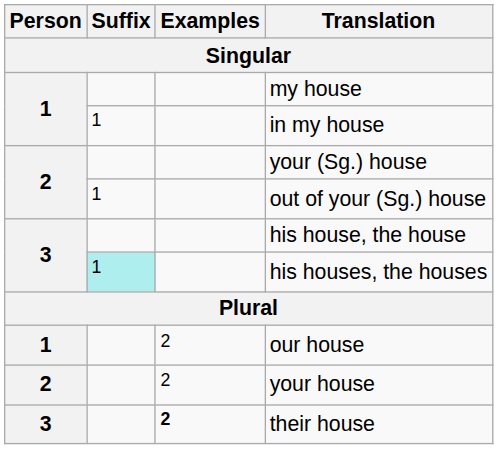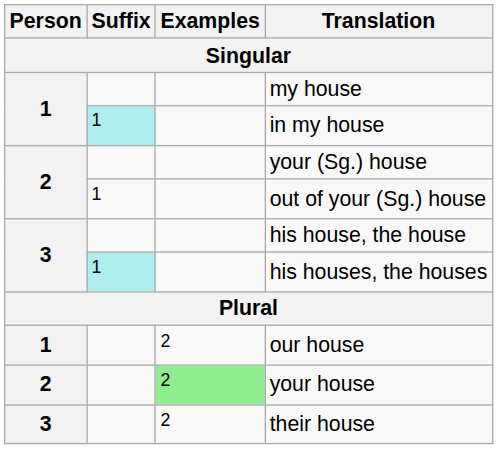(96, 121) no background -> (96, 121) paleturquoise background
(165, 380) no background -> (165, 380) lightgreen background
(165, 424) bold -> (165, 420) normal
